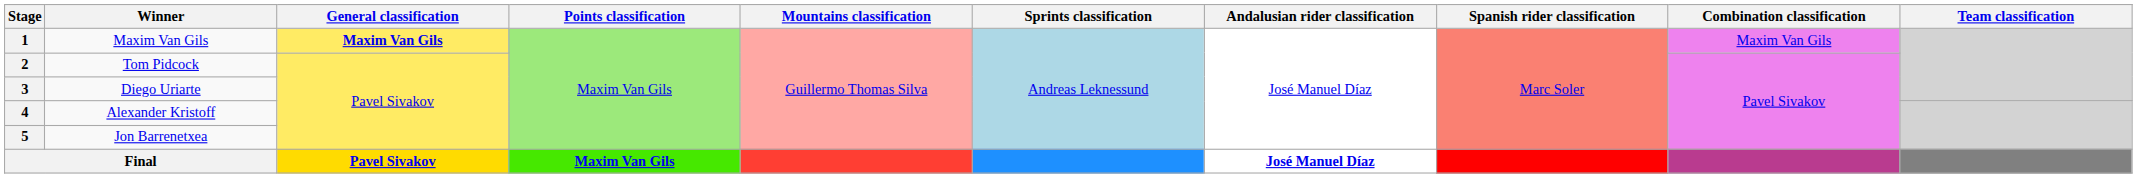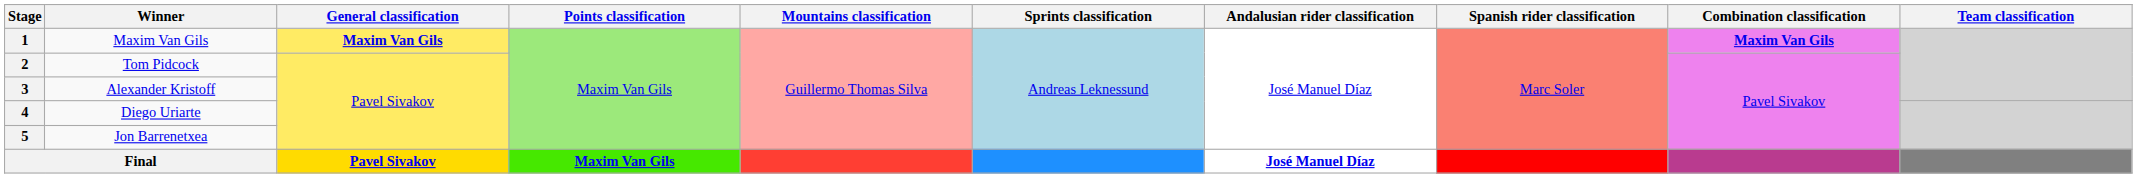(1784, 40) normal -> (1784, 40) bold
(161, 89) Diego Uriarte -> (161, 89) Alexander Kristoff
(161, 113) Alexander Kristoff -> (161, 113) Diego Uriarte
